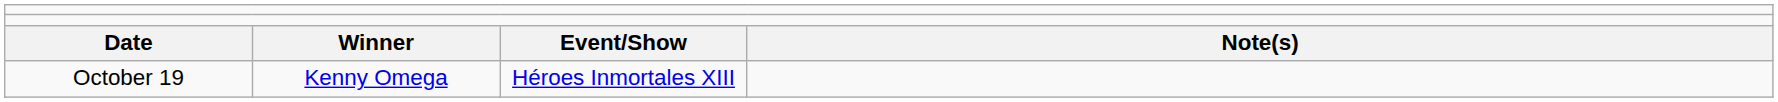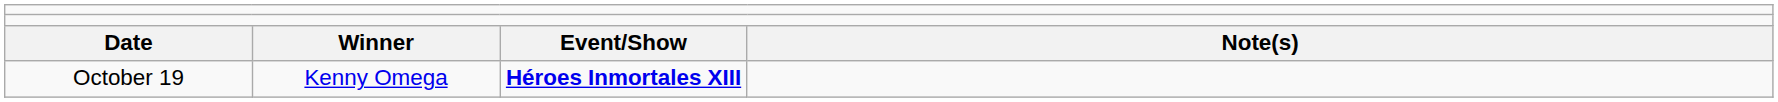(624, 78) normal -> (624, 78) bold
